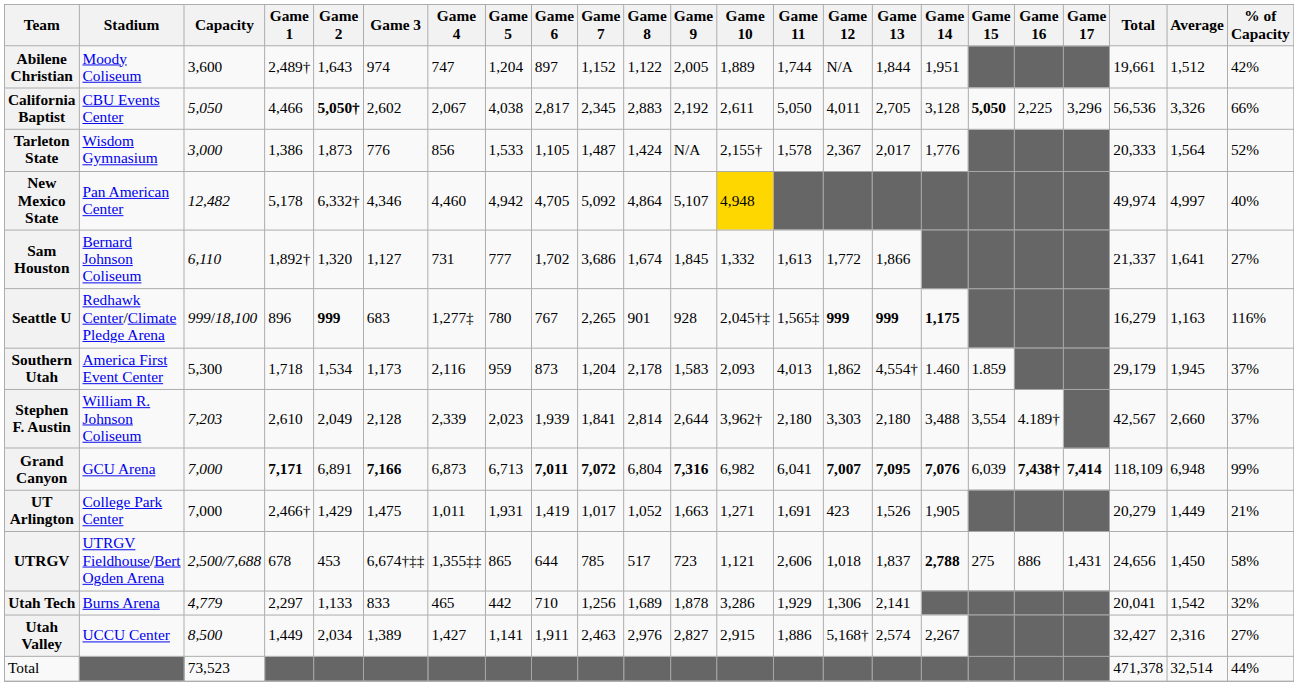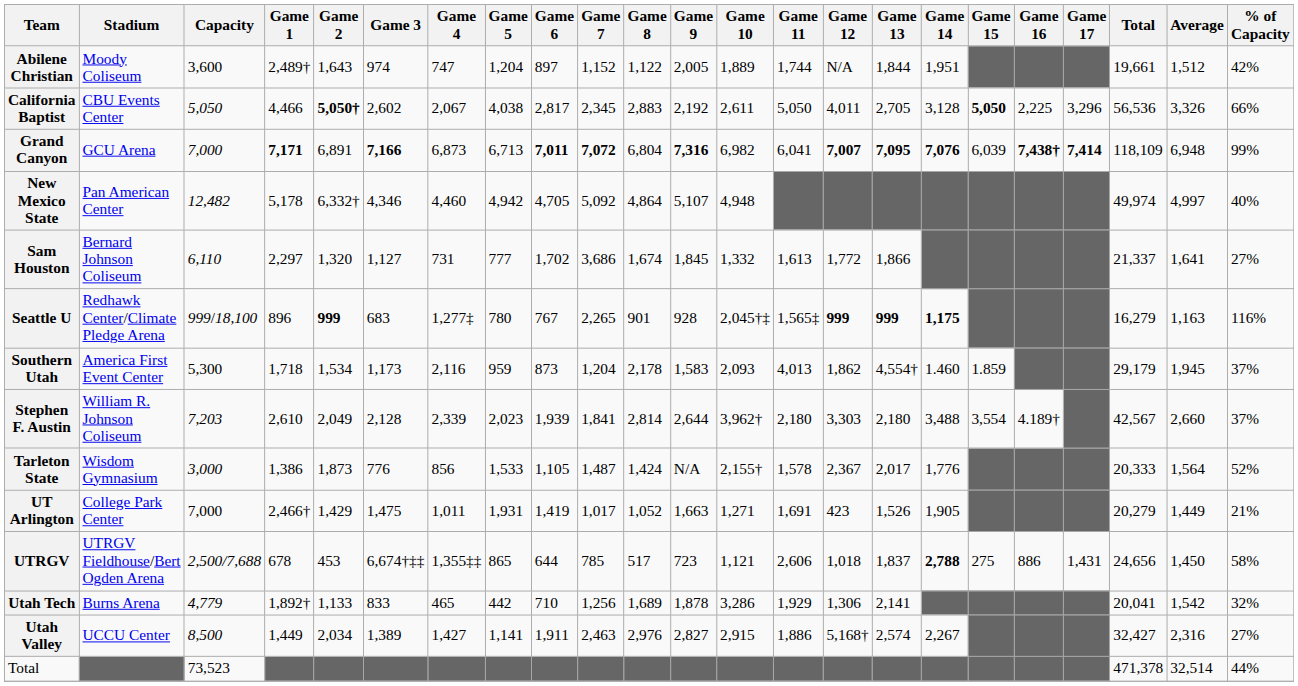rows swapped: (42, 469) <-> (42, 150)
(737, 200) gold background -> (737, 200) no background
(289, 259) 1,892† -> (285, 259) 2,297
(285, 602) 2,297 -> (289, 602) 1,892†
